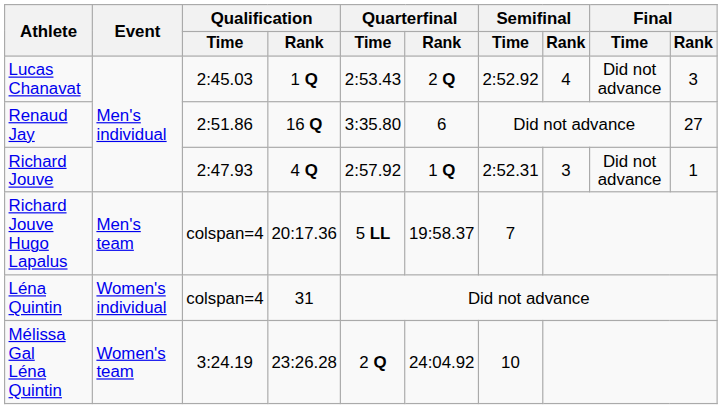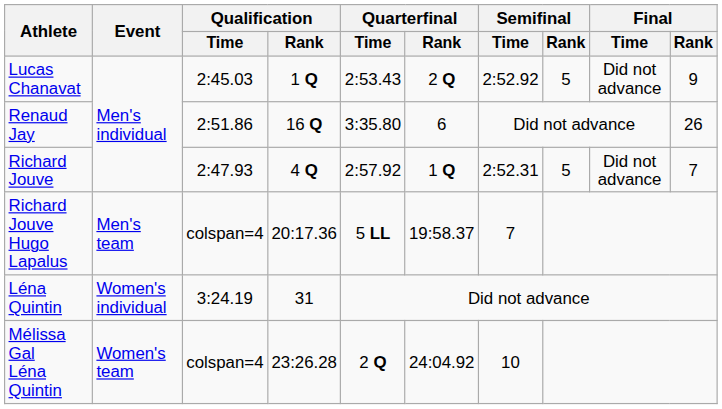(566, 79) 4 -> (566, 79) 5
(693, 79) 3 -> (693, 79) 9
(693, 125) 27 -> (693, 125) 26
(566, 170) 3 -> (566, 170) 5
(693, 170) 1 -> (693, 170) 7
(225, 298) colspan=4 -> (225, 298) 3:24.19
(225, 362) 3:24.19 -> (225, 362) colspan=4
